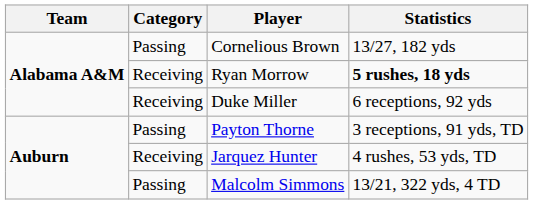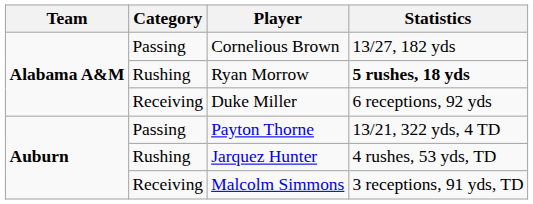(168, 74) Receiving -> (161, 74) Rushing
(438, 129) 3 receptions, 91 yds, TD -> (426, 129) 13/21, 322 yds, 4 TD
(168, 157) Receiving -> (161, 157) Rushing
(159, 184) Passing -> (168, 184) Receiving
(426, 184) 13/21, 322 yds, 4 TD -> (438, 184) 3 receptions, 91 yds, TD
